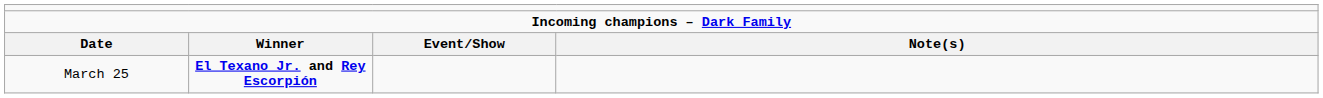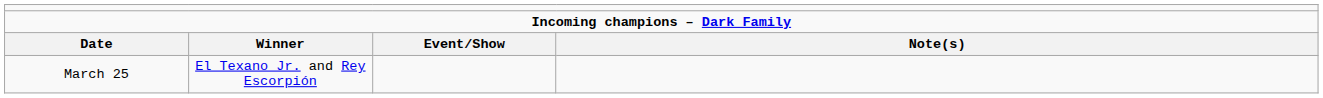(280, 74) bold -> (280, 74) normal
